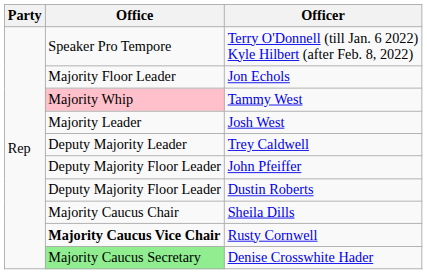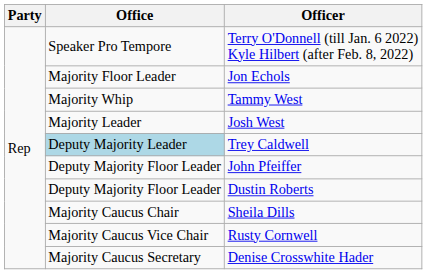(91, 99) pink background -> (91, 99) no background
(117, 144) no background -> (117, 144) lightblue background
(134, 235) bold -> (128, 235) normal
(125, 257) lightgreen background -> (125, 257) no background
